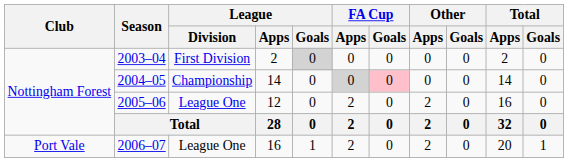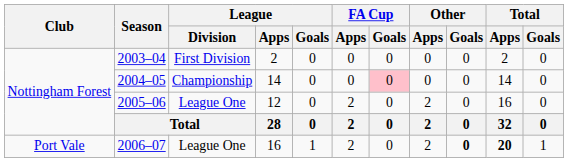(312, 59) lightgrey background -> (312, 59) no background
(351, 80) lightgrey background -> (351, 80) no background
(466, 146) normal -> (466, 146) bold
(505, 146) normal -> (505, 146) bold
